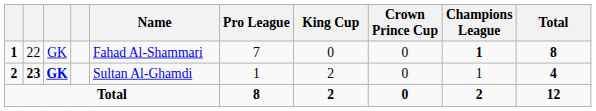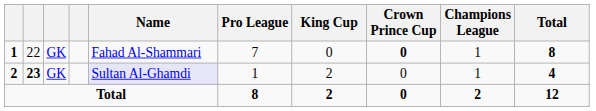(405, 52) normal -> (403, 52) bold
(479, 52) bold -> (478, 52) normal
(57, 73) bold -> (56, 73) normal
(143, 73) no background -> (141, 73) lavender background
